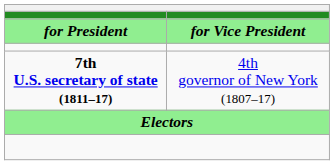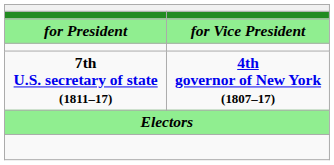(248, 80) normal -> (248, 80) bold
